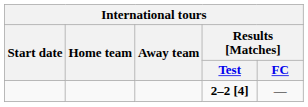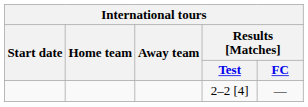(230, 91) bold -> (230, 91) normal
